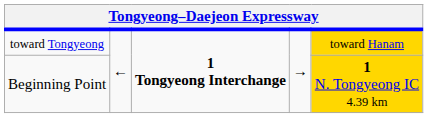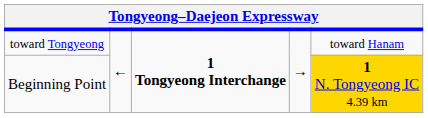(367, 44) gold background -> (367, 44) no background
